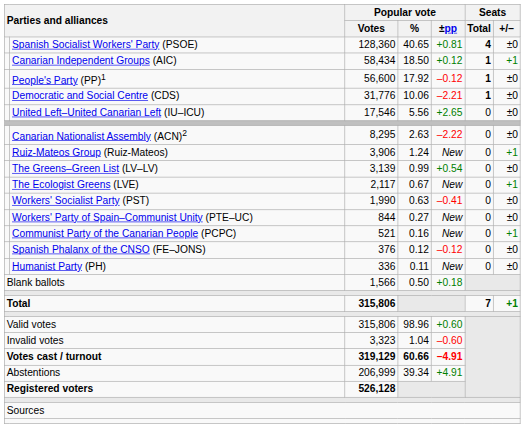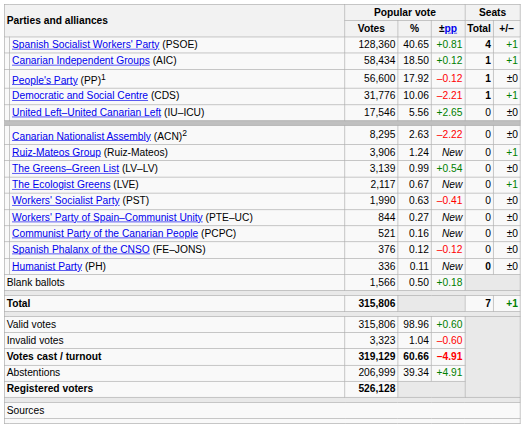(512, 45) ±0 -> (512, 45) +1
(512, 96) ±0 -> (512, 96) +1
(512, 233) +1 -> (512, 233) ±0
(488, 266) normal -> (488, 266) bold
